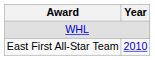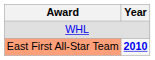(63, 47) no background -> (63, 47) lightsalmon background
(135, 47) normal -> (135, 47) bold
